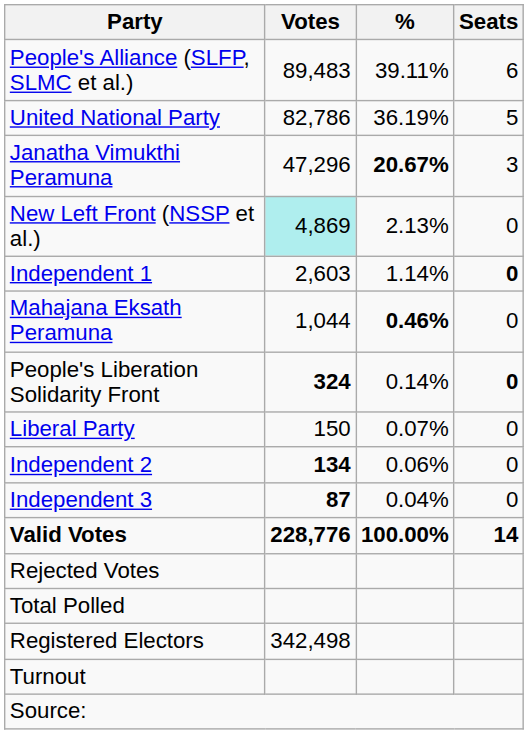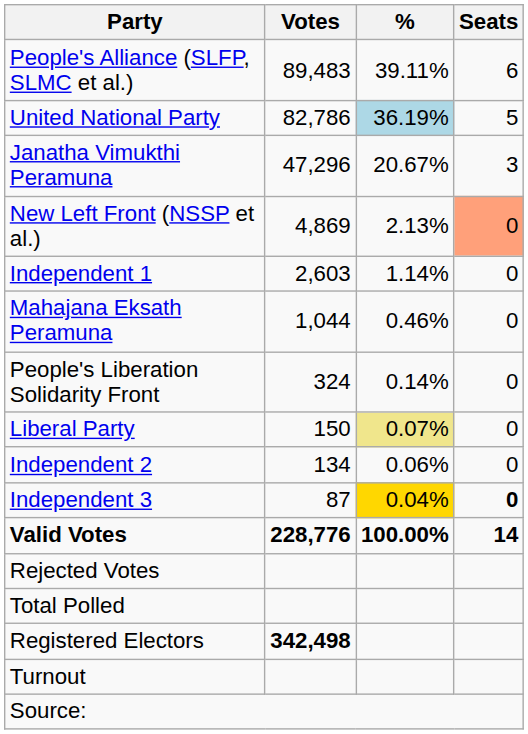(411, 117) no background -> (411, 117) lightblue background
(411, 165) bold -> (411, 165) normal
(323, 225) paleturquoise background -> (323, 225) no background
(512, 225) no background -> (512, 225) lightsalmon background
(512, 273) bold -> (512, 273) normal
(417, 321) bold -> (417, 321) normal
(332, 381) bold -> (332, 381) normal
(512, 381) bold -> (512, 381) normal
(417, 429) no background -> (417, 429) khaki background
(332, 464) bold -> (332, 464) normal
(338, 499) bold -> (338, 499) normal
(417, 499) no background -> (417, 499) gold background
(512, 499) normal -> (512, 499) bold
(310, 641) normal -> (310, 641) bold
